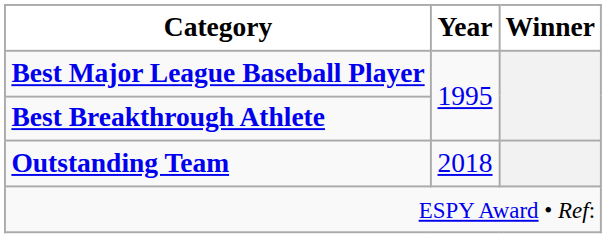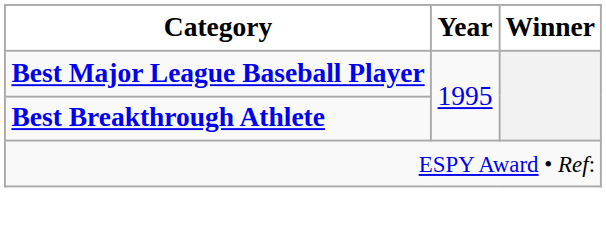- row: (120, 163)
